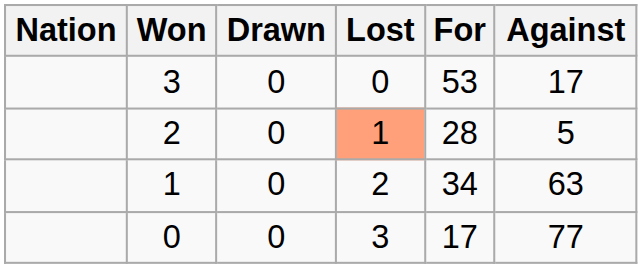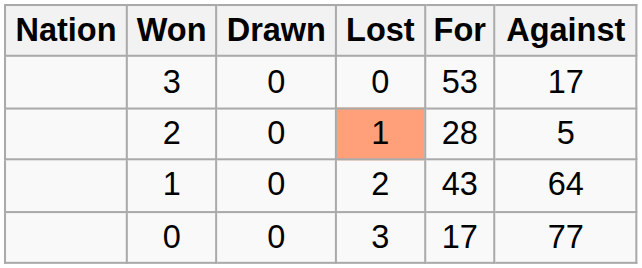(460, 184) 34 -> (460, 184) 43
(566, 184) 63 -> (566, 184) 64
